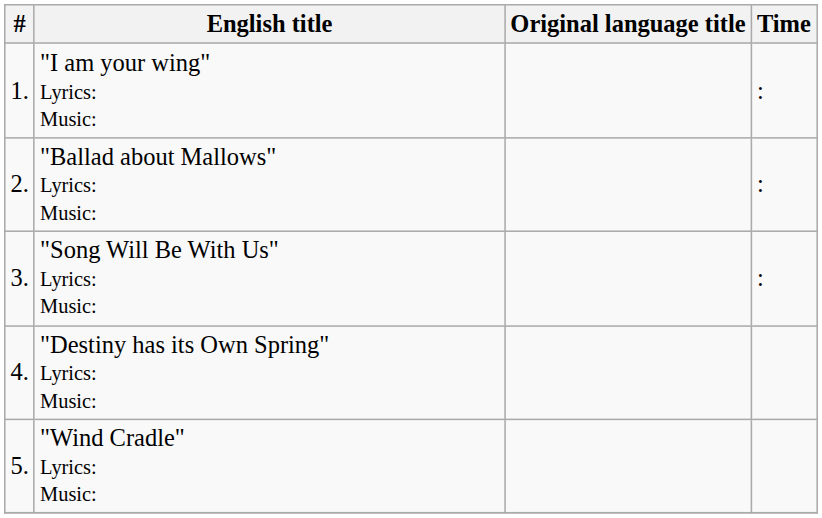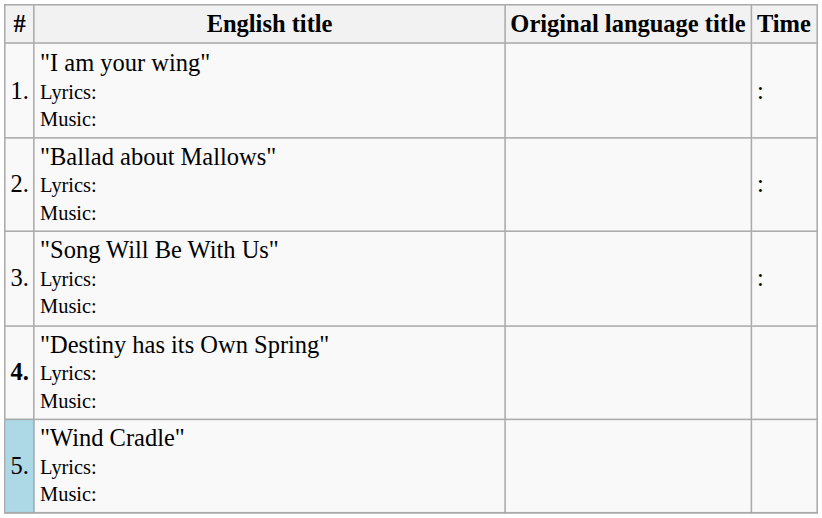(20, 371) normal -> (20, 371) bold
(20, 465) no background -> (20, 465) lightblue background
